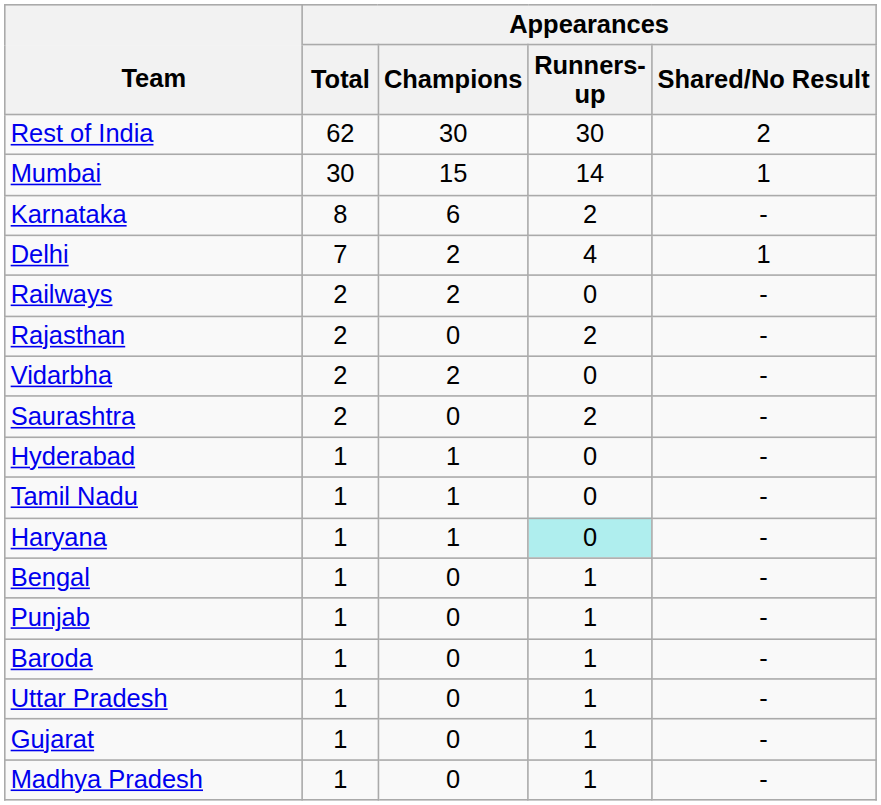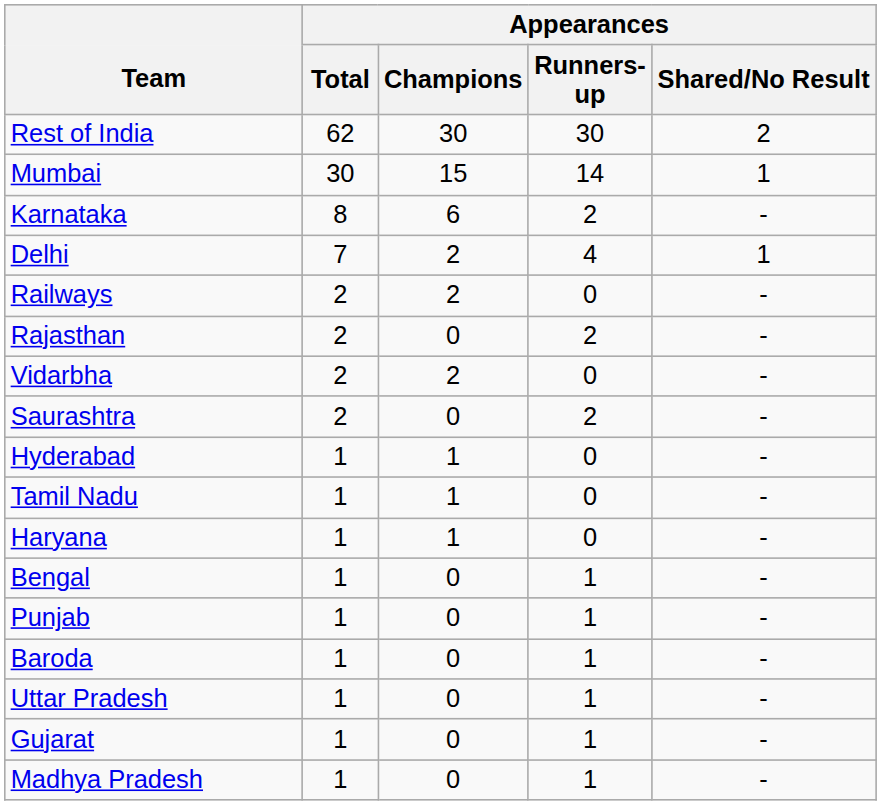(590, 537) paleturquoise background -> (590, 537) no background
